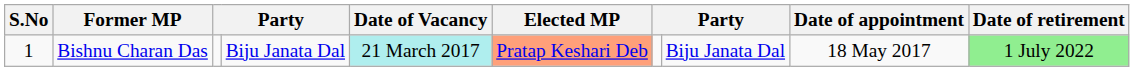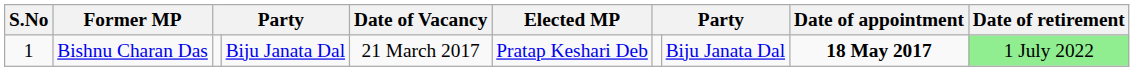(421, 50) paleturquoise background -> (421, 50) no background
(572, 50) lightsalmon background -> (572, 50) no background
(879, 50) normal -> (879, 50) bold
